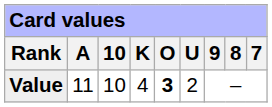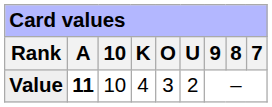(83, 85) normal -> (83, 85) bold
(167, 85) bold -> (168, 85) normal
